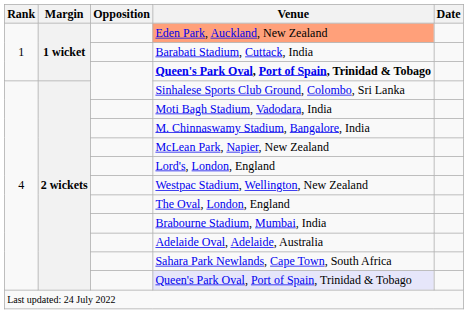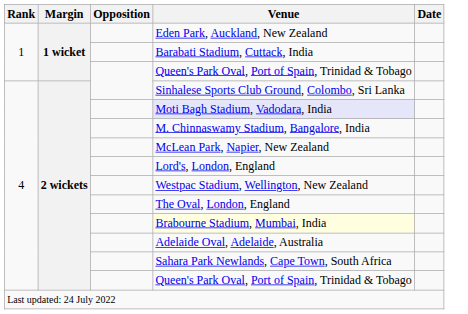(241, 33) lightsalmon background -> (241, 33) no background
(293, 71) bold -> (284, 71) normal
(244, 109) no background -> (244, 109) lavender background
(241, 223) no background -> (241, 223) lightyellow background
(284, 280) lavender background -> (284, 280) no background
